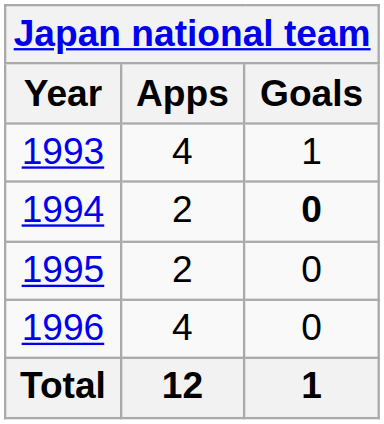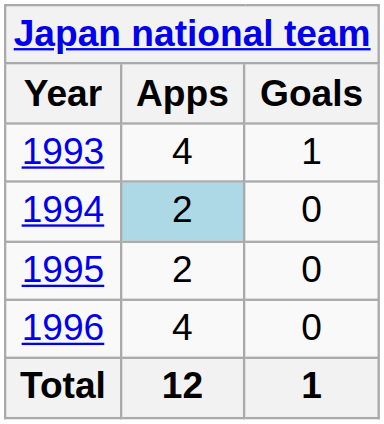(182, 210) no background -> (182, 210) lightblue background
(312, 210) bold -> (312, 210) normal
